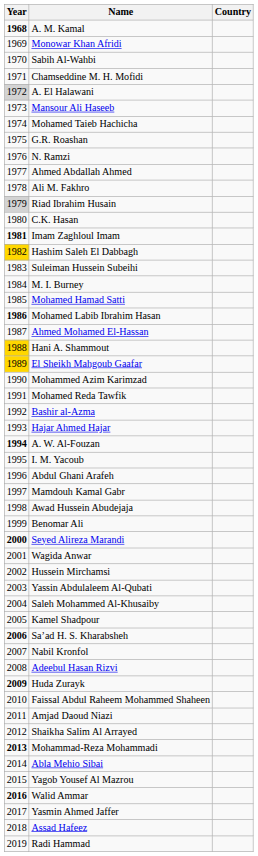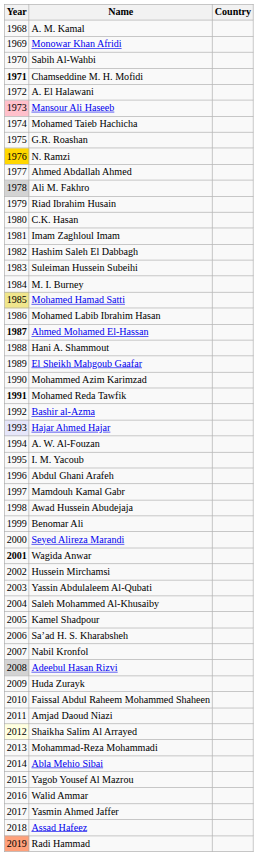(17, 28) bold -> (17, 28) normal
(17, 76) normal -> (17, 76) bold
(17, 92) lightgrey background -> (17, 92) no background
(17, 108) no background -> (17, 108) pink background
(17, 156) no background -> (17, 156) gold background
(17, 188) no background -> (17, 188) lightgrey background
(17, 204) lightgrey background -> (17, 204) no background
(17, 236) bold -> (17, 236) normal
(17, 252) gold background -> (17, 252) no background
(17, 300) no background -> (17, 300) khaki background
(17, 316) bold -> (17, 316) normal
(17, 332) normal -> (17, 332) bold
(17, 348) gold background -> (17, 348) no background
(17, 364) gold background -> (17, 364) no background
(17, 396) normal -> (17, 396) bold
(17, 428) no background -> (17, 428) lavender background
(17, 444) bold -> (17, 444) normal
(17, 540) bold -> (17, 540) normal
(17, 556) normal -> (17, 556) bold
(17, 635) bold -> (17, 635) normal
(17, 667) no background -> (17, 667) lightgrey background
(17, 683) bold -> (17, 683) normal
(17, 731) no background -> (17, 731) lightyellow background
(17, 747) bold -> (17, 747) normal
(17, 795) bold -> (17, 795) normal
(17, 843) no background -> (17, 843) lightsalmon background
